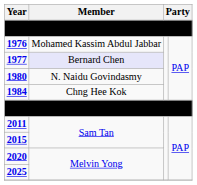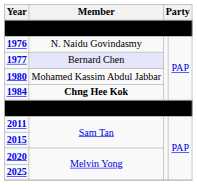(96, 44) Mohamed Kassim Abdul Jabbar -> (96, 44) N. Naidu Govindasmy
(96, 76) N. Naidu Govindasmy -> (96, 76) Mohamed Kassim Abdul Jabbar
(96, 92) normal -> (96, 92) bold
